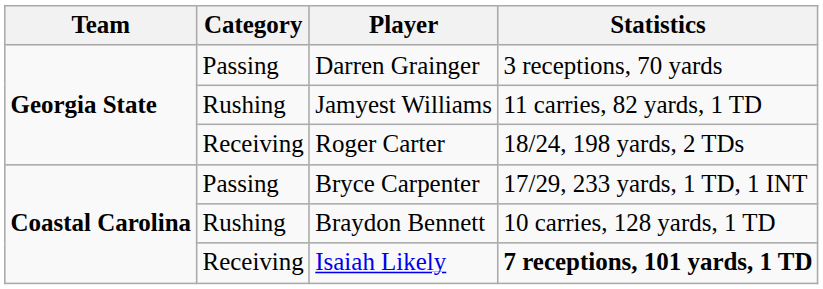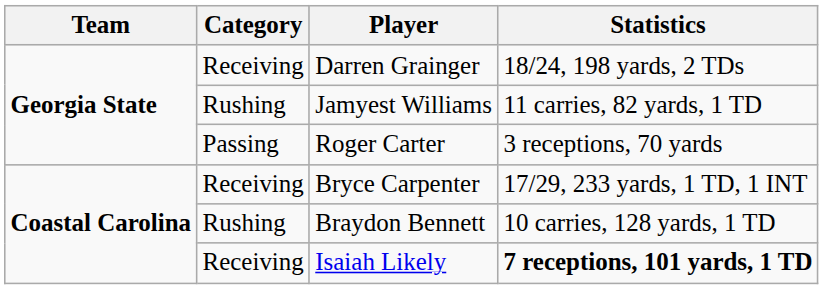(241, 64) Passing -> (253, 64) Receiving
(613, 64) 3 receptions, 70 yards -> (624, 64) 18/24, 198 yards, 2 TDs
(253, 144) Receiving -> (241, 144) Passing
(624, 144) 18/24, 198 yards, 2 TDs -> (613, 144) 3 receptions, 70 yards
(241, 183) Passing -> (253, 183) Receiving
